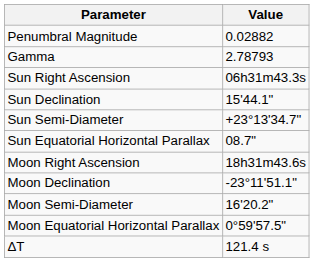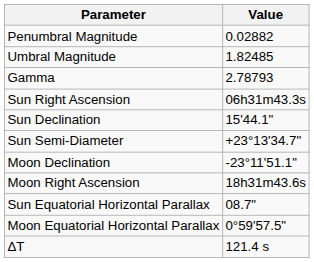+ row: (62, 57)
rows swapped: (109, 141) <-> (59, 183)
- row: (70, 204)
